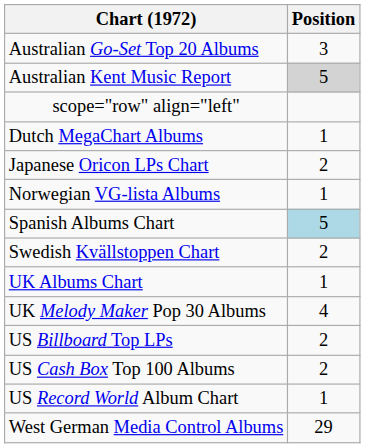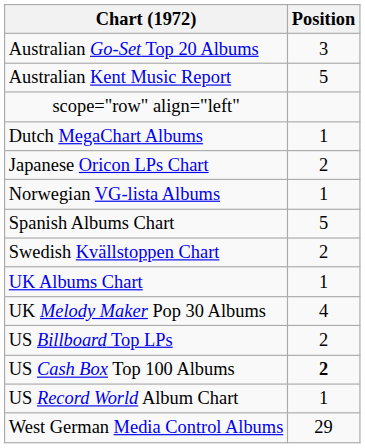(323, 77) lightgrey background -> (323, 77) no background
(323, 223) lightblue background -> (323, 223) no background
(323, 369) normal -> (323, 369) bold
